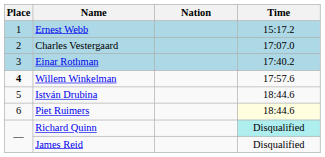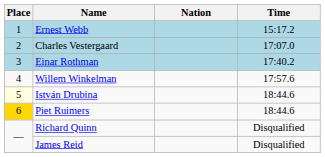(19, 78) bold -> (19, 78) normal
(19, 95) no background -> (19, 95) lightyellow background
(19, 111) no background -> (19, 111) gold background
(279, 111) lightyellow background -> (279, 111) no background
(279, 128) paleturquoise background -> (279, 128) no background
